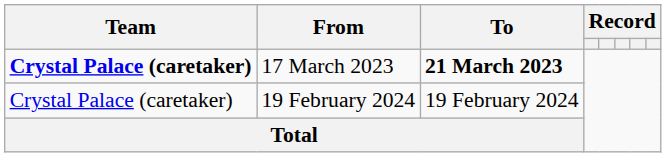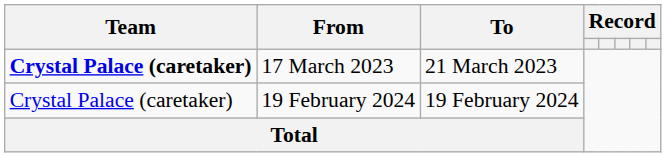(494, 65) bold -> (491, 65) normal
